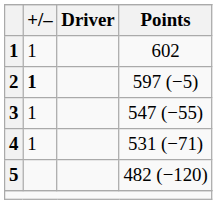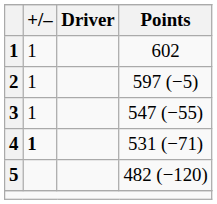(32, 82) bold -> (32, 82) normal
(32, 144) normal -> (32, 144) bold
